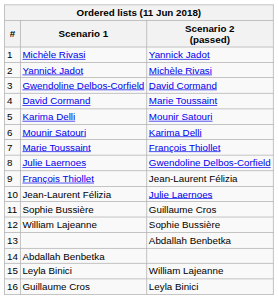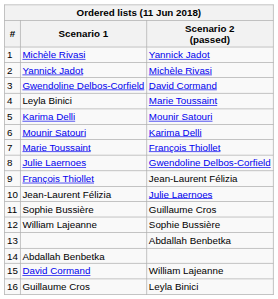(56, 101) David Cormand -> (47, 101) Leyla Binici
(47, 271) Leyla Binici -> (56, 271) David Cormand
